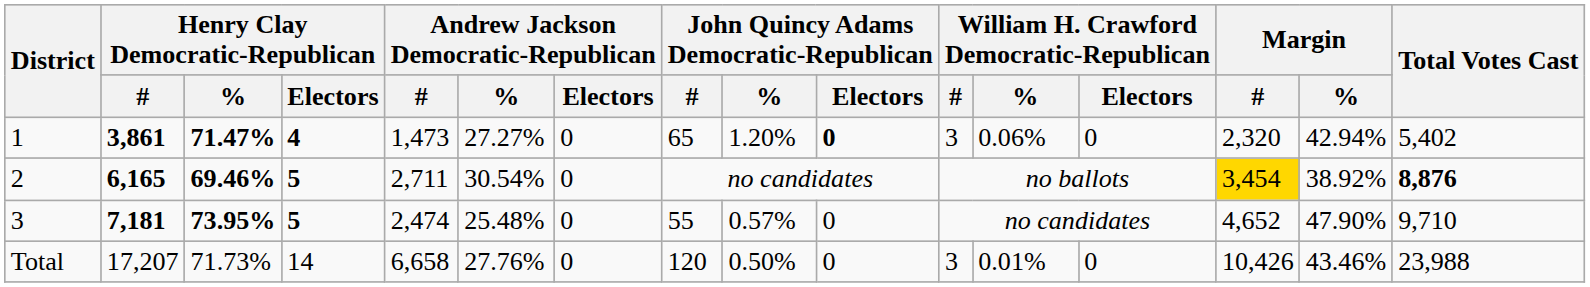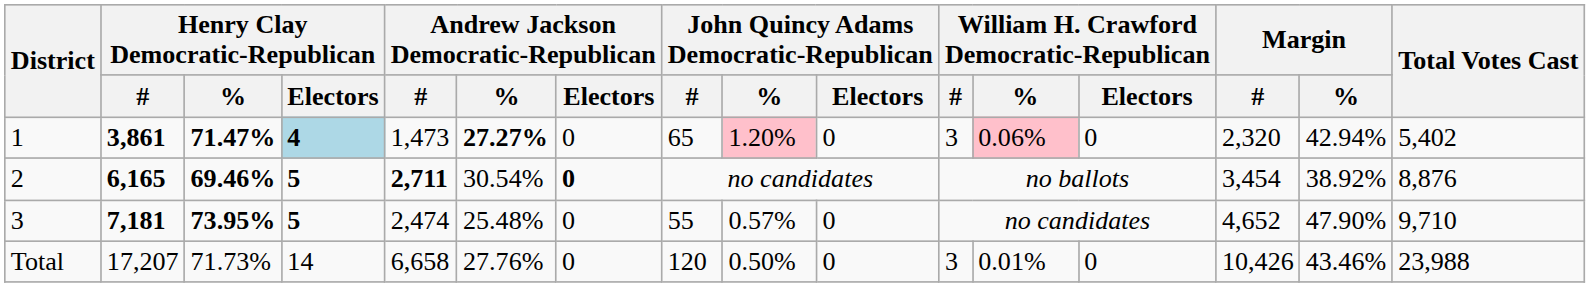(294, 137) no background -> (294, 137) lightblue background
(504, 137) normal -> (505, 137) bold
(762, 137) no background -> (762, 137) pink background
(829, 137) bold -> (829, 137) normal
(1012, 137) no background -> (1012, 137) pink background
(419, 178) normal -> (419, 178) bold
(567, 178) normal -> (569, 178) bold
(1251, 178) gold background -> (1251, 178) no background
(1428, 178) bold -> (1428, 178) normal
